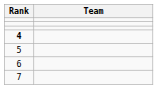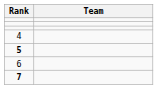(19, 37) bold -> (19, 37) normal
(19, 50) normal -> (19, 50) bold
(19, 77) normal -> (19, 77) bold
